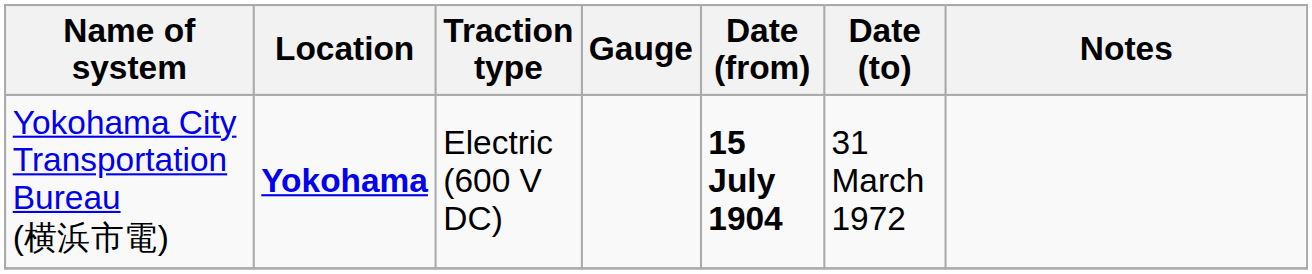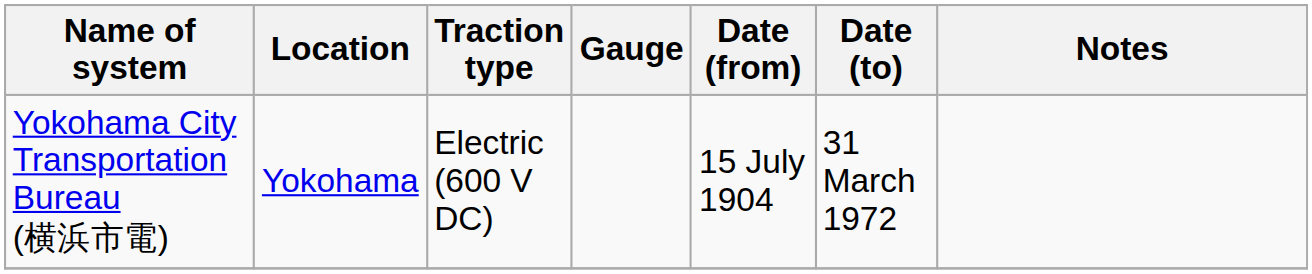(345, 181) bold -> (340, 181) normal
(746, 181) bold -> (752, 181) normal
